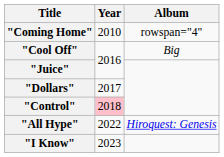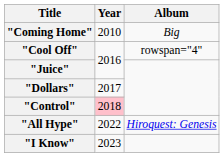(172, 32) rowspan="4" -> (172, 32) Big
(172, 50) Big -> (172, 50) rowspan="4"
